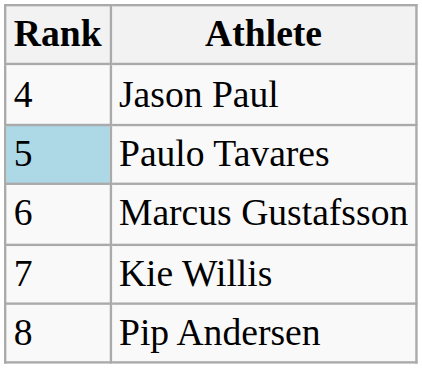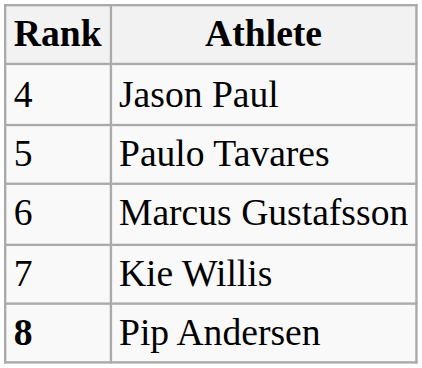(23, 153) lightblue background -> (23, 153) no background
(23, 332) normal -> (23, 332) bold
